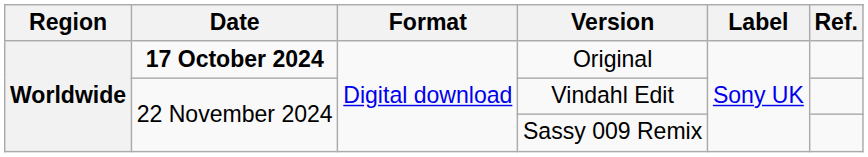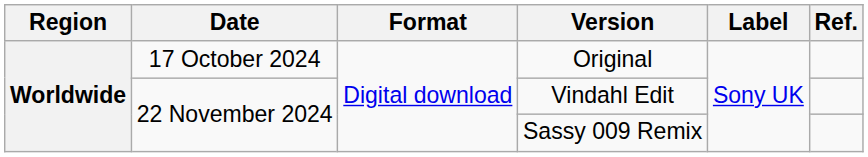(235, 59) bold -> (235, 59) normal
